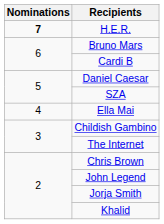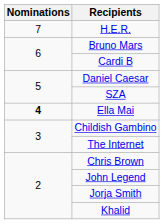(38, 29) bold -> (38, 29) normal
(38, 111) normal -> (38, 111) bold
